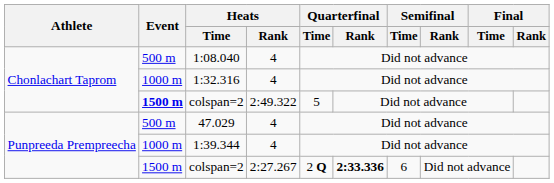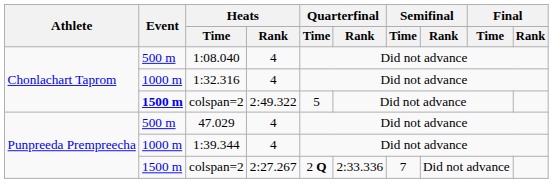(360, 167) bold -> (360, 167) normal
(404, 167) 6 -> (403, 167) 7
